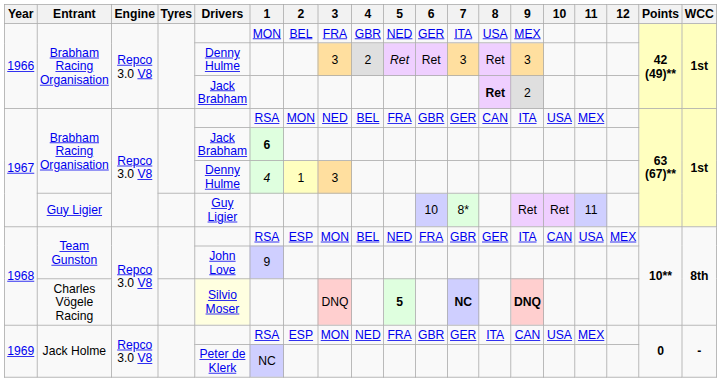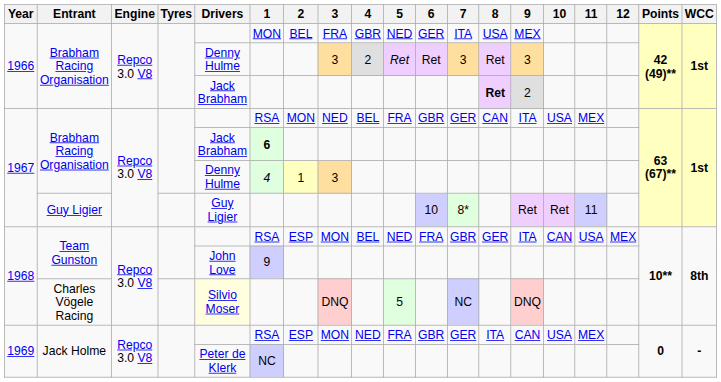(400, 302) bold -> (400, 302) normal
(463, 302) bold -> (463, 302) normal
(528, 302) bold -> (528, 302) normal
